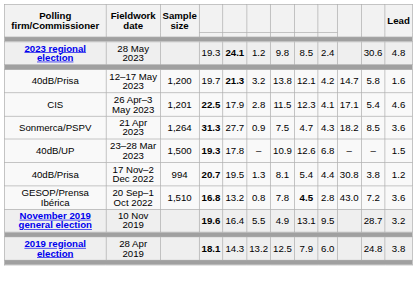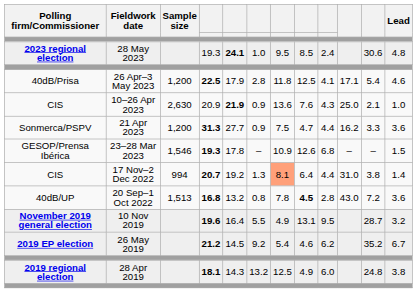(259, 54) 1.2 -> (259, 54) 1.0
(282, 54) 9.8 -> (282, 54) 9.5
- row: (133, 81)
(55, 105) CIS -> (55, 81) 40dB/Prisa
(180, 105) 1,201 -> (180, 81) 1,200
(282, 105) 11.5 -> (282, 81) 11.8
(306, 105) 12.3 -> (306, 81) 12.5
+ row: (133, 105)
(180, 128) 1,264 -> (180, 128) 1,200
(328, 128) 4.3 -> (328, 128) 4.4
(349, 128) 18.2 -> (349, 128) 16.2
(373, 128) 8.5 -> (373, 128) 3.3
(55, 151) 40dB/UP -> (55, 151) GESOP/Prensa Ibérica
(180, 151) 1,500 -> (180, 151) 1,546
(55, 174) 40dB/Prisa -> (55, 174) CIS
(235, 174) 19.5 -> (235, 174) 19.2
(282, 174) no background -> (282, 174) lightsalmon background
(306, 174) 5.4 -> (306, 174) 6.4
(349, 174) 30.8 -> (349, 174) 31.0
(399, 174) 1.2 -> (399, 174) 1.4
(55, 198) GESOP/Prensa Ibérica -> (55, 198) 40dB/UP
(180, 198) 1,510 -> (180, 198) 1,513
+ row: (133, 244)
(306, 249) 7.9 -> (306, 272) 4.9
